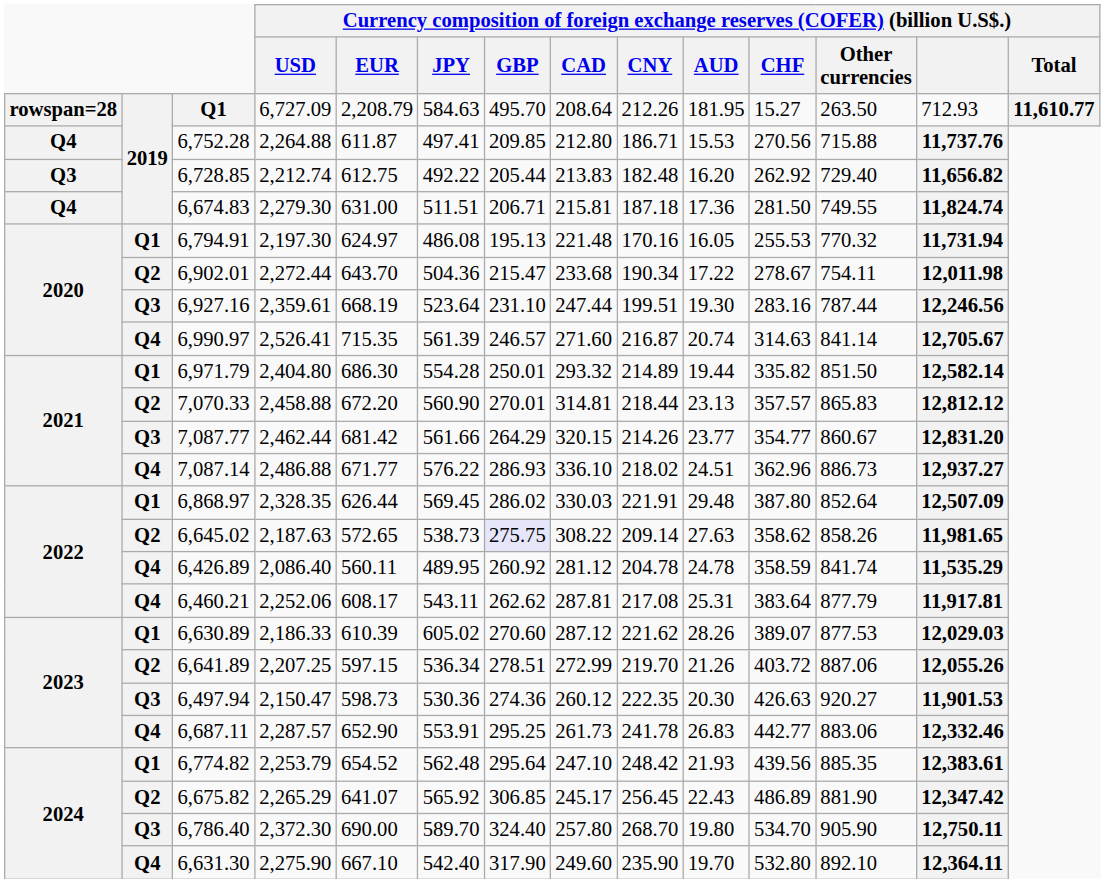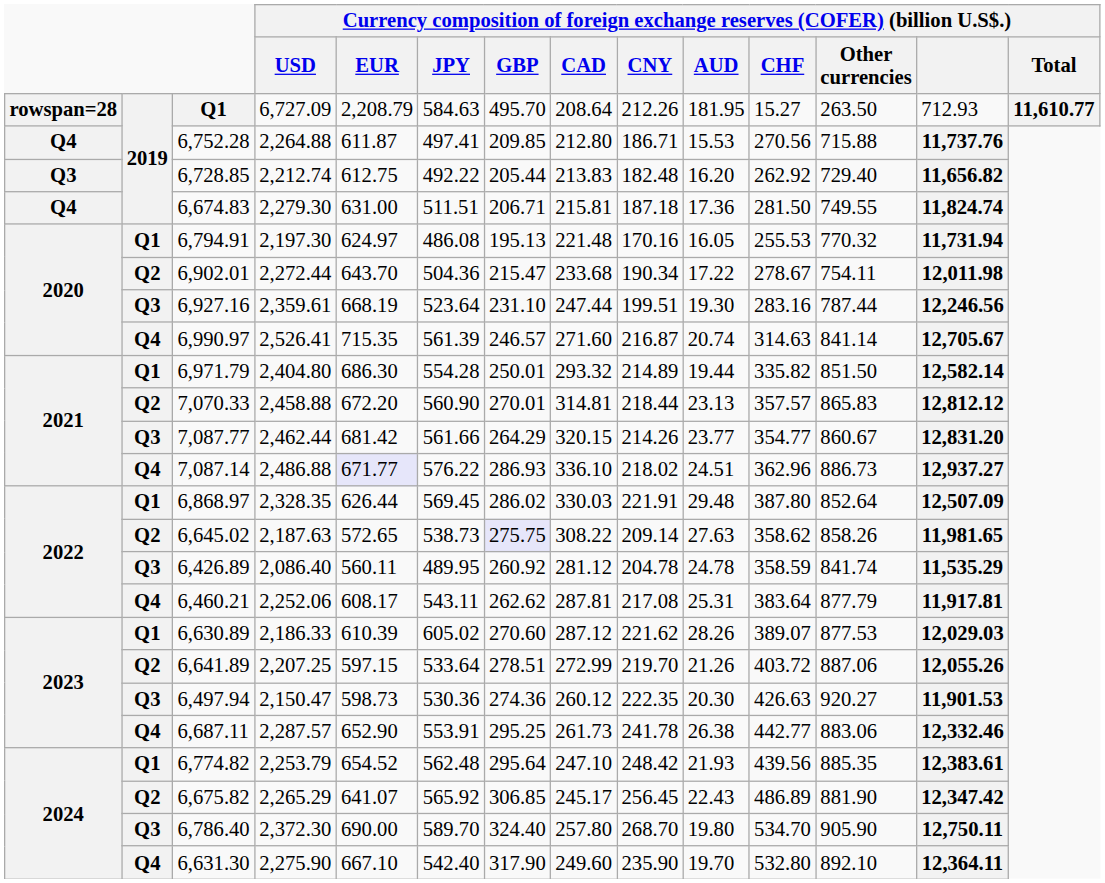(369, 469) no background -> (369, 469) lavender background
(147, 567) Q4 -> (147, 567) Q3
(451, 666) 536.34 -> (451, 666) 533.64
(711, 731) 26.83 -> (711, 731) 26.38
